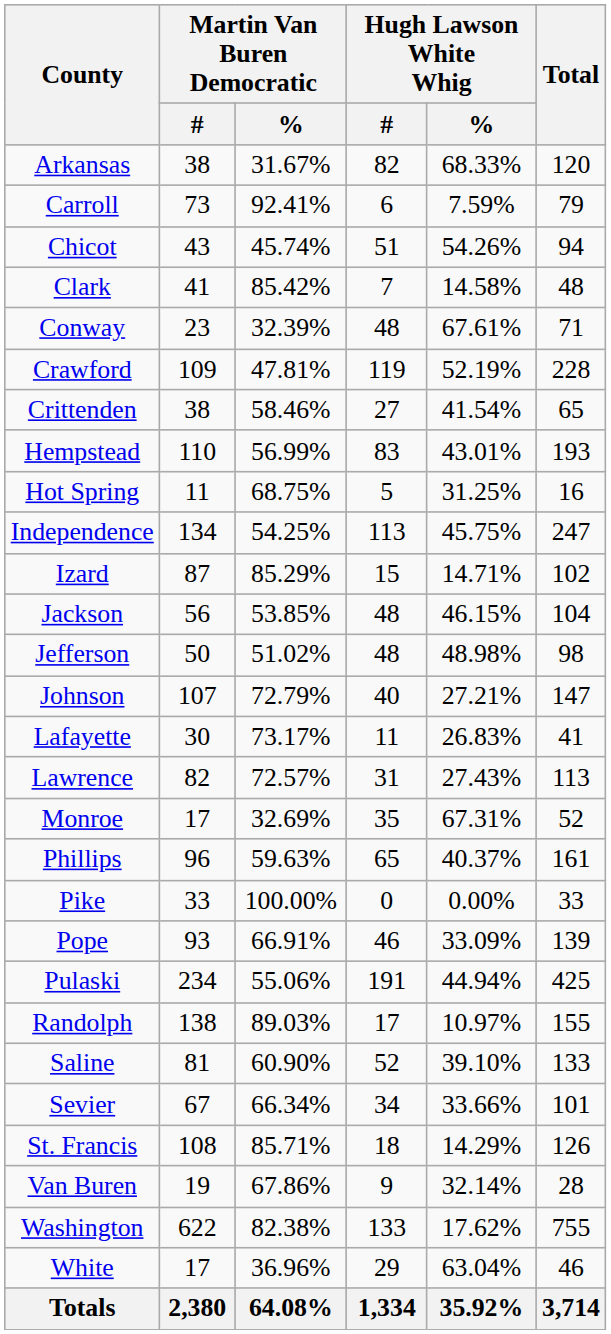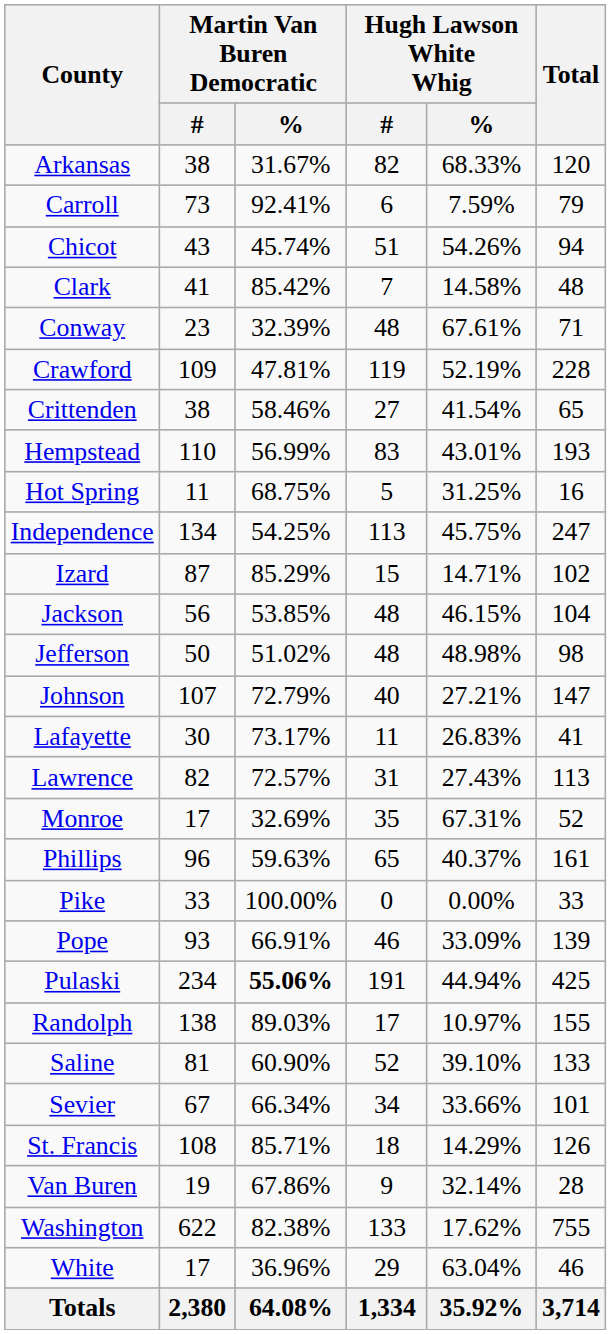(291, 981) normal -> (291, 981) bold
